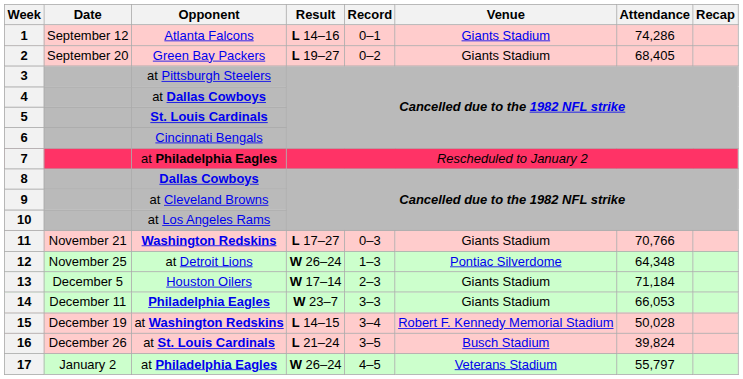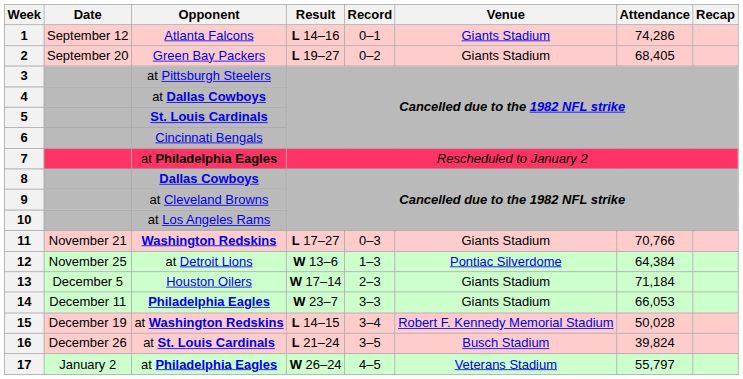(316, 261) W 26–24 -> (316, 261) W 13–6
(655, 261) 64,348 -> (655, 261) 64,384
